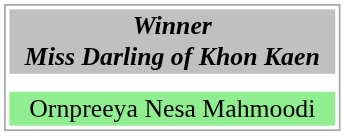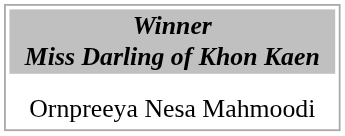(172, 108) lightgreen background -> (172, 108) no background
